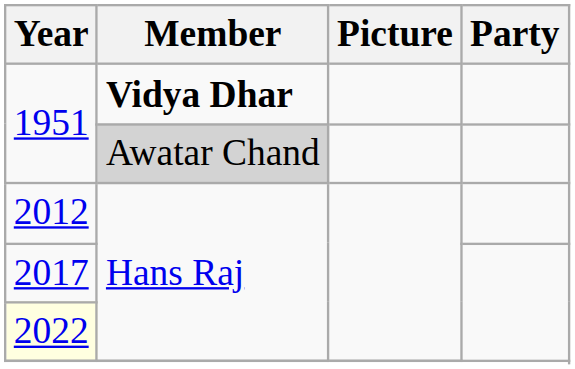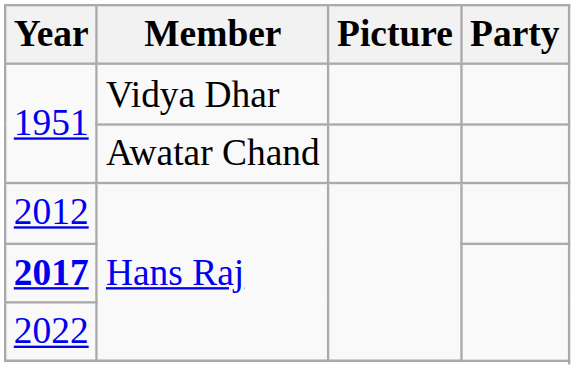(199, 93) bold -> (193, 93) normal
(213, 152) lightgrey background -> (213, 152) no background
(51, 271) normal -> (51, 271) bold
(51, 331) lightyellow background -> (51, 331) no background
